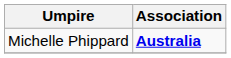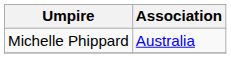(168, 40) bold -> (165, 40) normal
